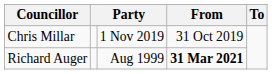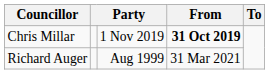(210, 36) normal -> (206, 36) bold
(207, 58) bold -> (205, 58) normal
